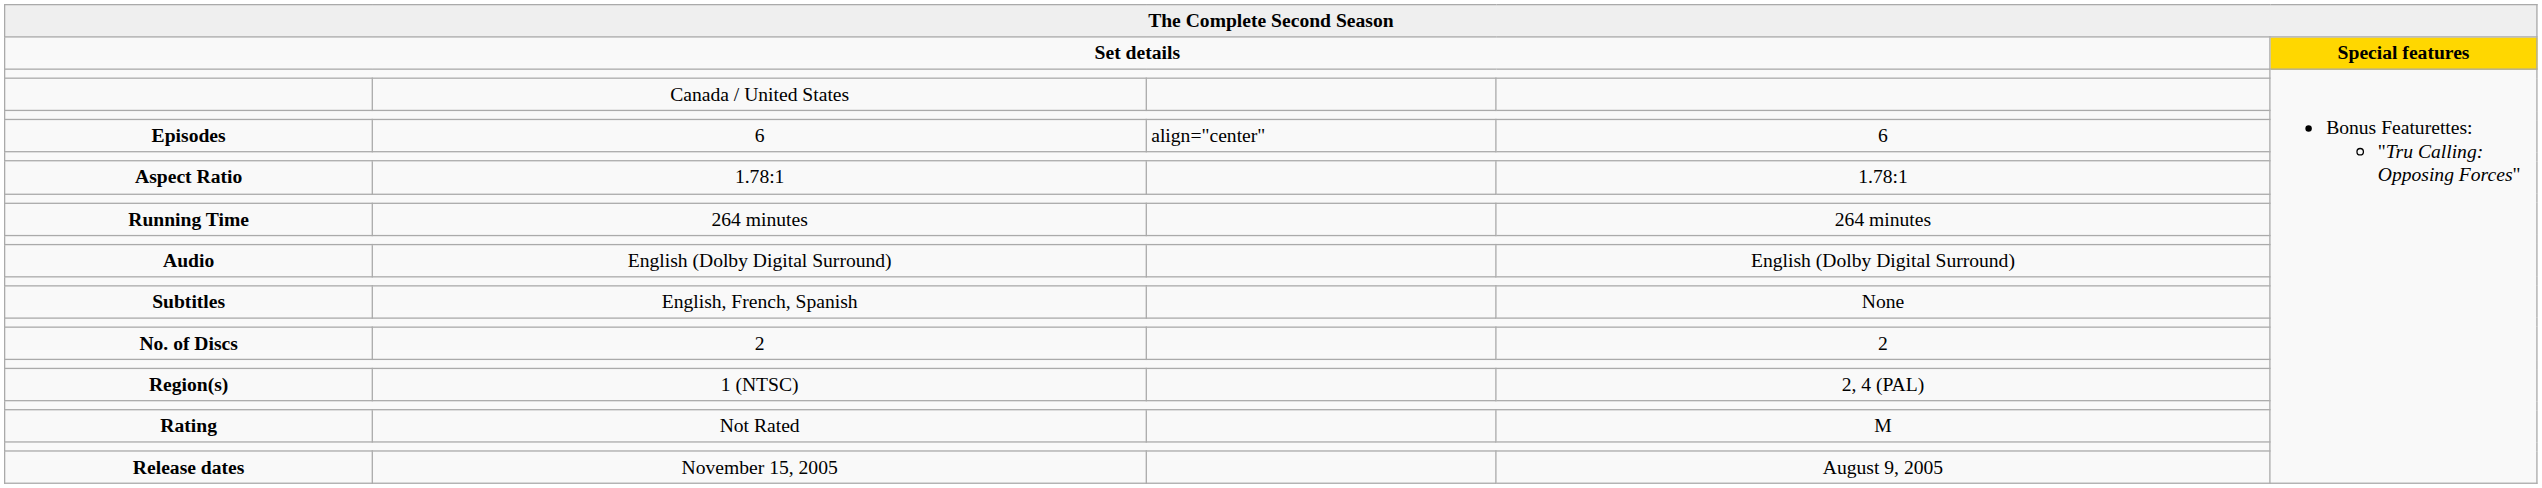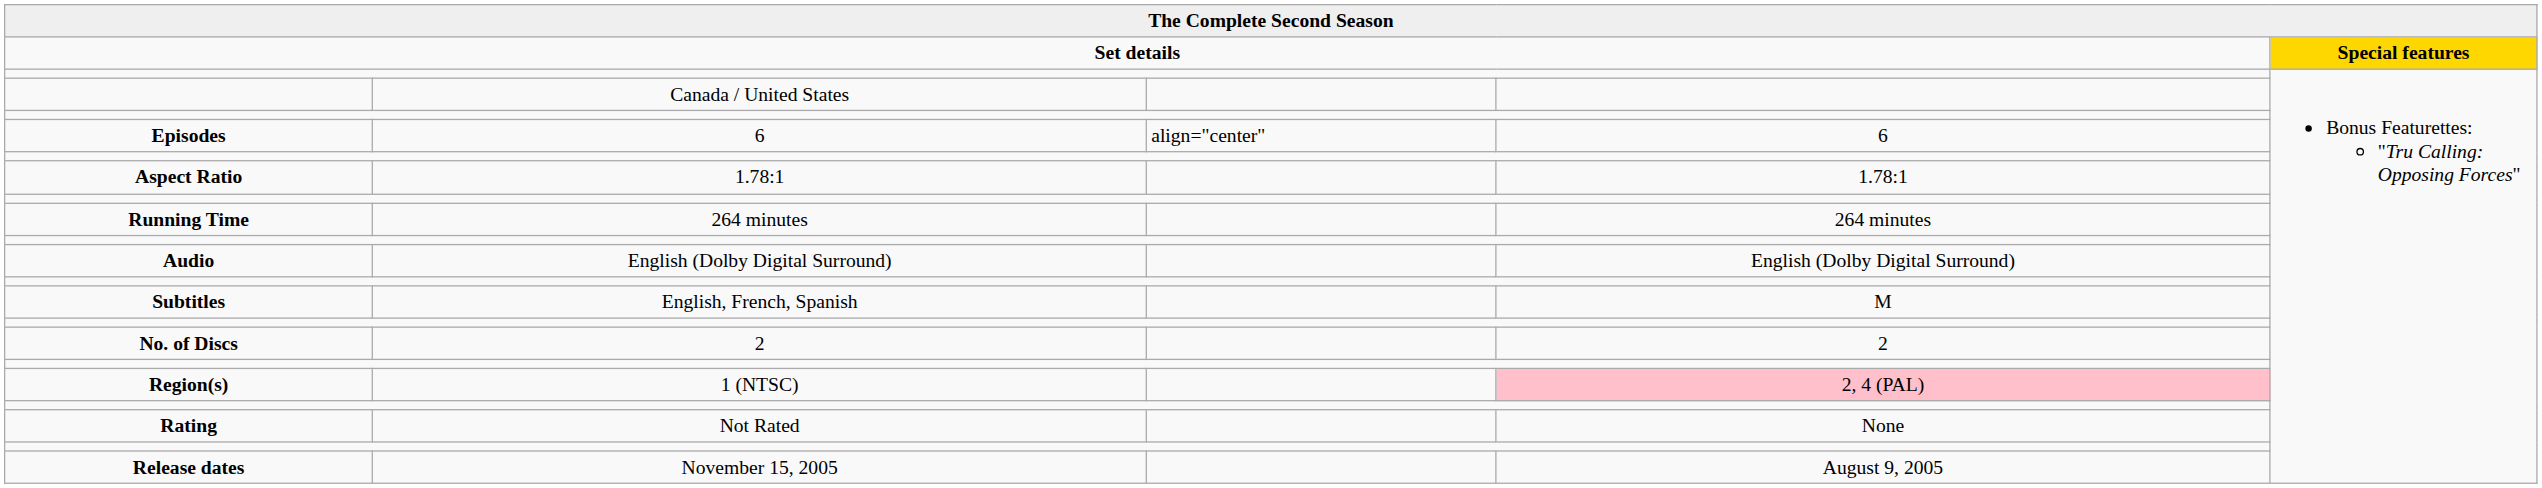(1883, 301) None -> (1883, 301) M
(1883, 384) no background -> (1883, 384) pink background
(1883, 426) M -> (1883, 426) None
